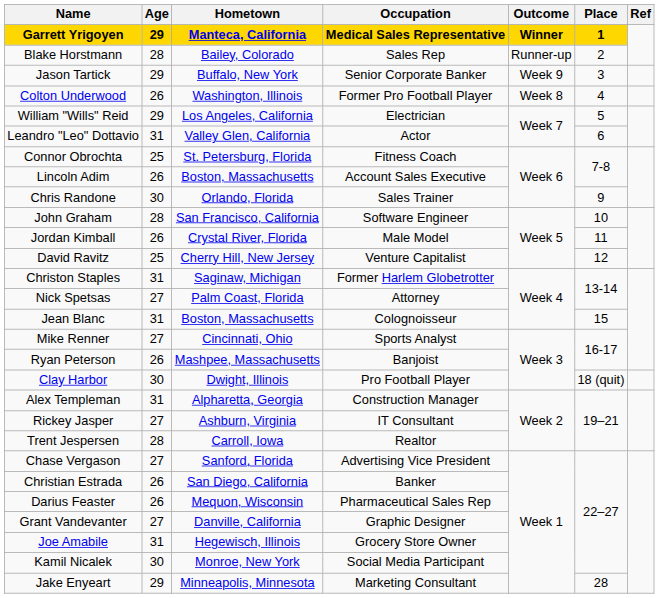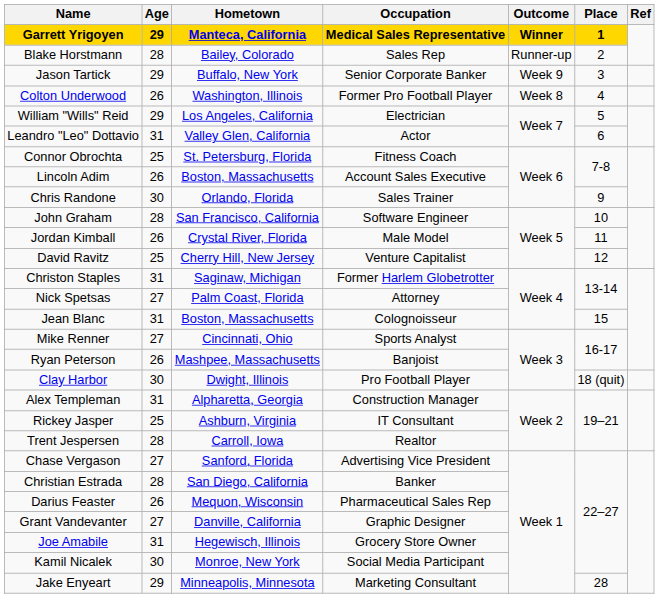(157, 420) 27 -> (157, 420) 25
(157, 481) 26 -> (157, 481) 28
